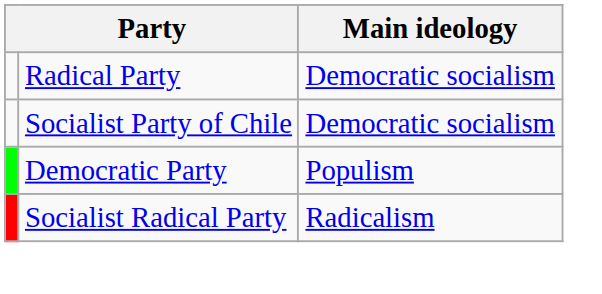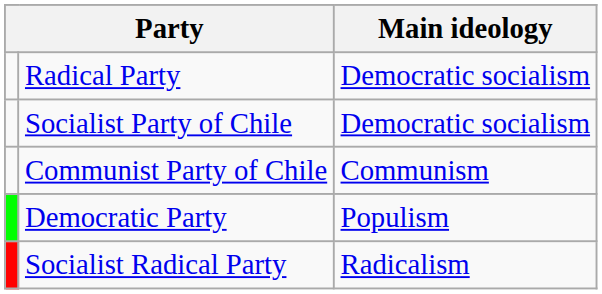+ row: (176, 170)
